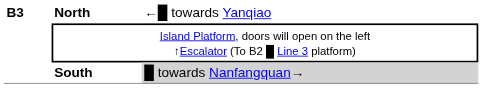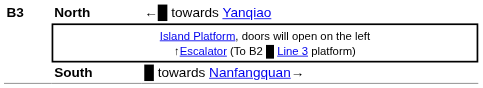(224, 72) lightgrey background -> (224, 72) no background
